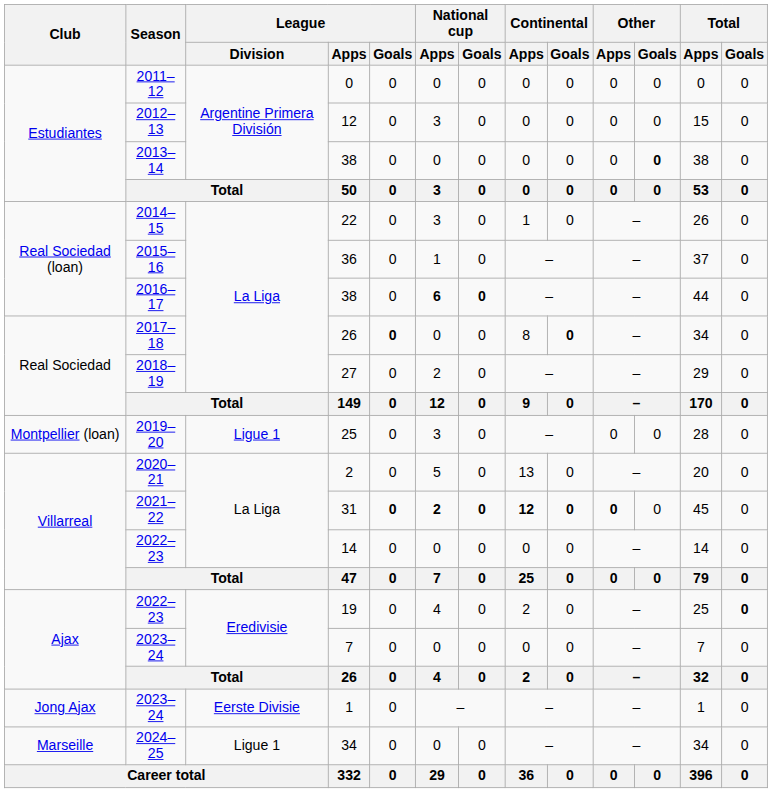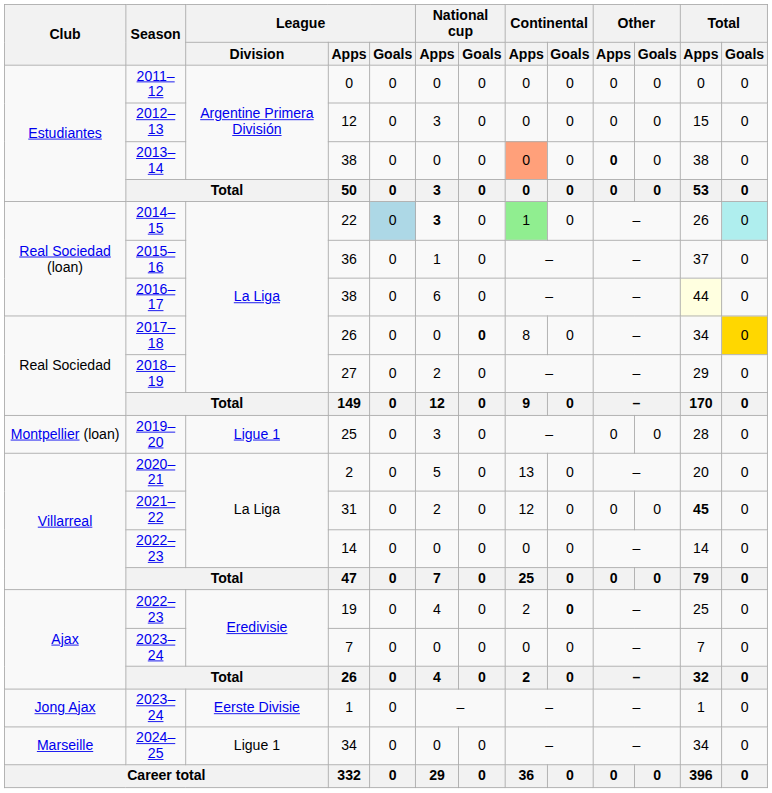(526, 160) no background -> (526, 160) lightsalmon background
(614, 160) normal -> (614, 160) bold
(657, 160) bold -> (657, 160) normal
(393, 220) no background -> (393, 220) lightblue background
(437, 220) normal -> (437, 220) bold
(526, 220) no background -> (526, 220) lightgreen background
(745, 220) no background -> (745, 220) paleturquoise background
(437, 297) bold -> (437, 297) normal
(482, 297) bold -> (482, 297) normal
(701, 297) no background -> (701, 297) lightyellow background
(393, 335) bold -> (393, 335) normal
(482, 335) normal -> (482, 335) bold
(570, 335) bold -> (570, 335) normal
(745, 335) no background -> (745, 335) gold background
(393, 510) bold -> (393, 510) normal
(437, 510) bold -> (437, 510) normal
(482, 510) bold -> (482, 510) normal
(526, 510) bold -> (526, 510) normal
(570, 510) bold -> (570, 510) normal
(614, 510) bold -> (614, 510) normal
(701, 510) normal -> (701, 510) bold
(570, 609) normal -> (570, 609) bold
(745, 609) bold -> (745, 609) normal
